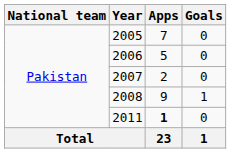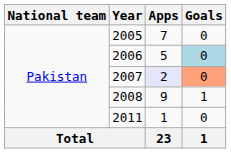(204, 56) no background -> (204, 56) lightblue background
(164, 76) no background -> (164, 76) lavender background
(204, 76) no background -> (204, 76) lightsalmon background
(164, 118) bold -> (164, 118) normal
